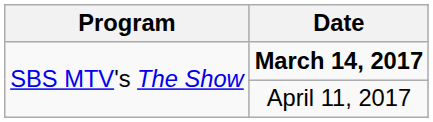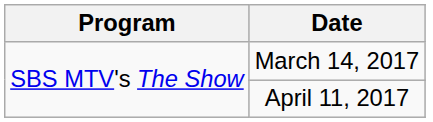(339, 60) bold -> (337, 60) normal
